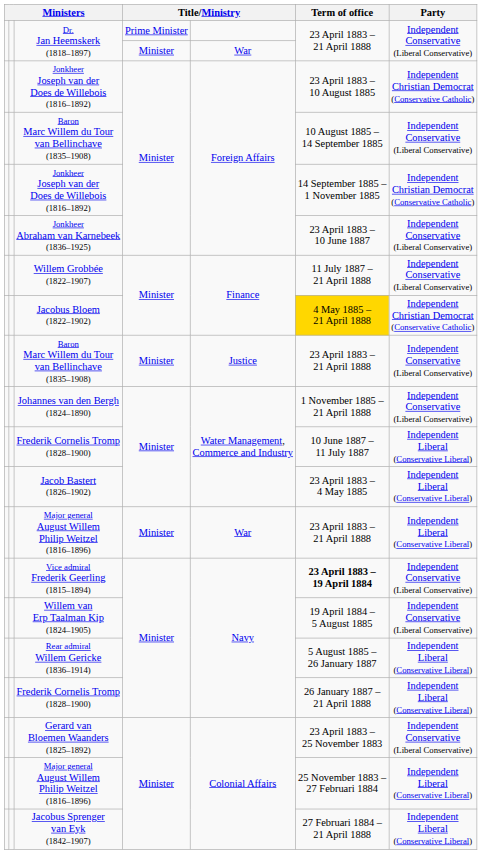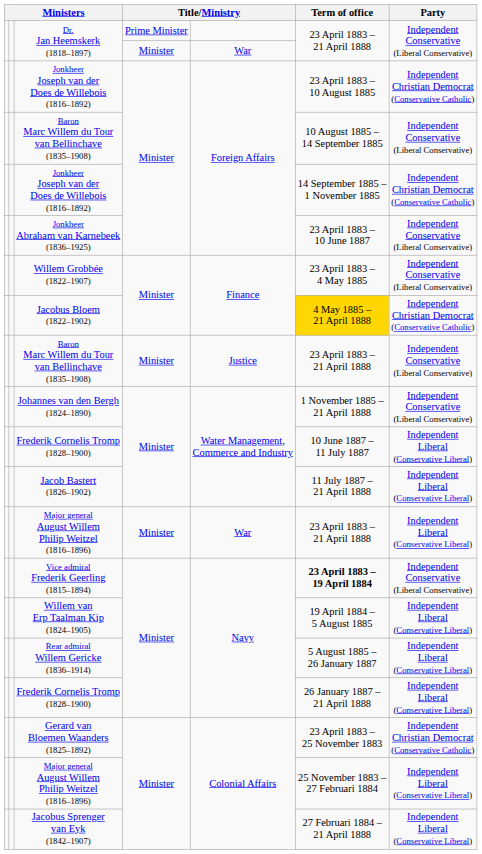(342, 275) 11 July 1887 – 21 April 1888 -> (342, 275) 23 April 1883 – 4 May 1885
(342, 486) 23 April 1883 – 4 May 1885 -> (342, 486) 11 July 1887 – 21 April 1888
(433, 618) Independent Conservative (Liberal Conservative) -> (433, 618) Independent Liberal (Conservative Liberal)
(433, 737) Independent Conservative (Liberal Conservative) -> (433, 737) Independent Christian Democrat (Conservative Catholic)
